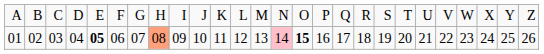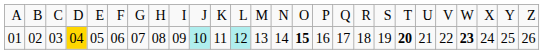(76, 37) no background -> (76, 37) gold background
(97, 37) bold -> (97, 37) normal
(159, 37) lightsalmon background -> (159, 37) no background
(200, 37) no background -> (200, 37) paleturquoise background
(240, 37) no background -> (240, 37) paleturquoise background
(282, 37) pink background -> (282, 37) no background
(405, 37) normal -> (405, 37) bold
(467, 37) normal -> (467, 37) bold
